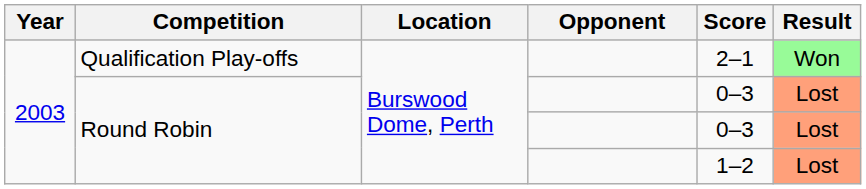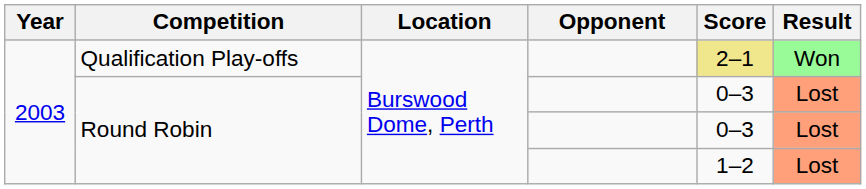(735, 58) no background -> (735, 58) khaki background
